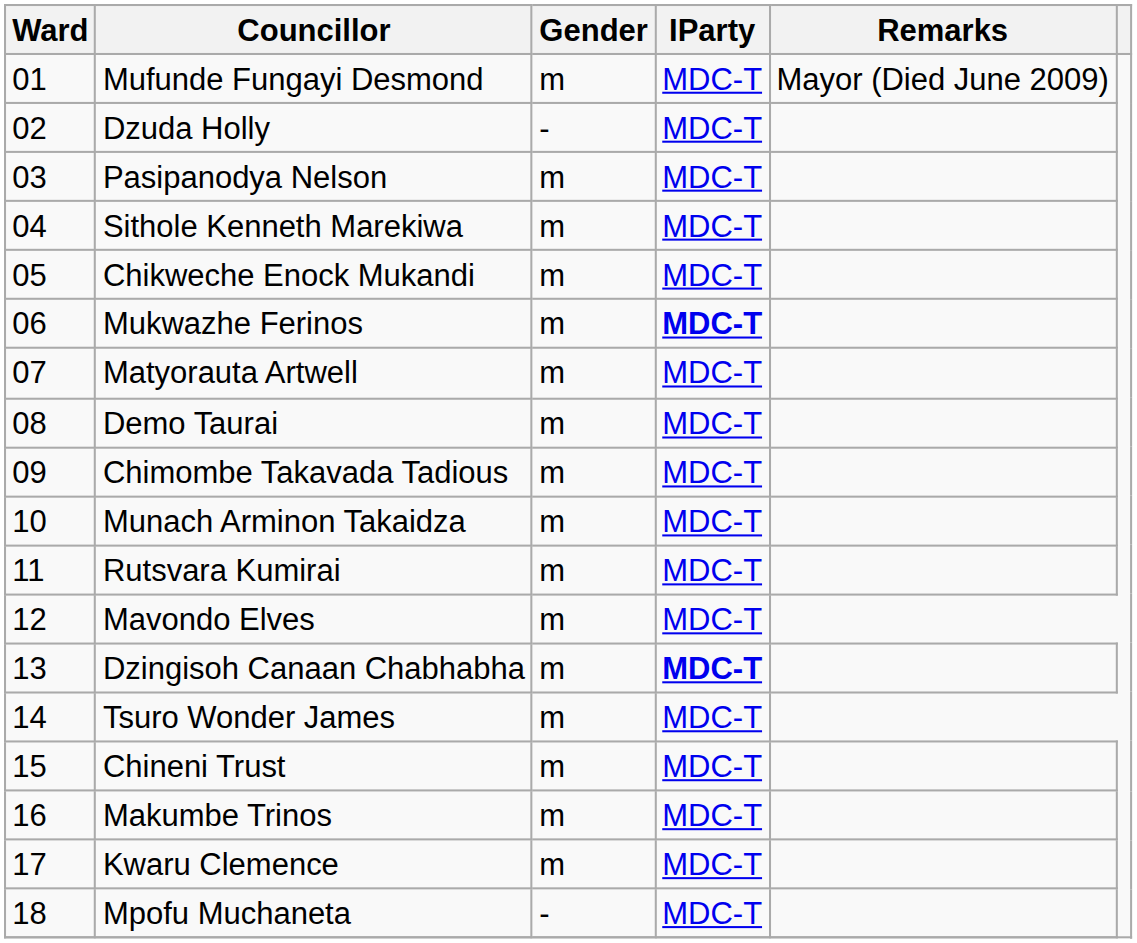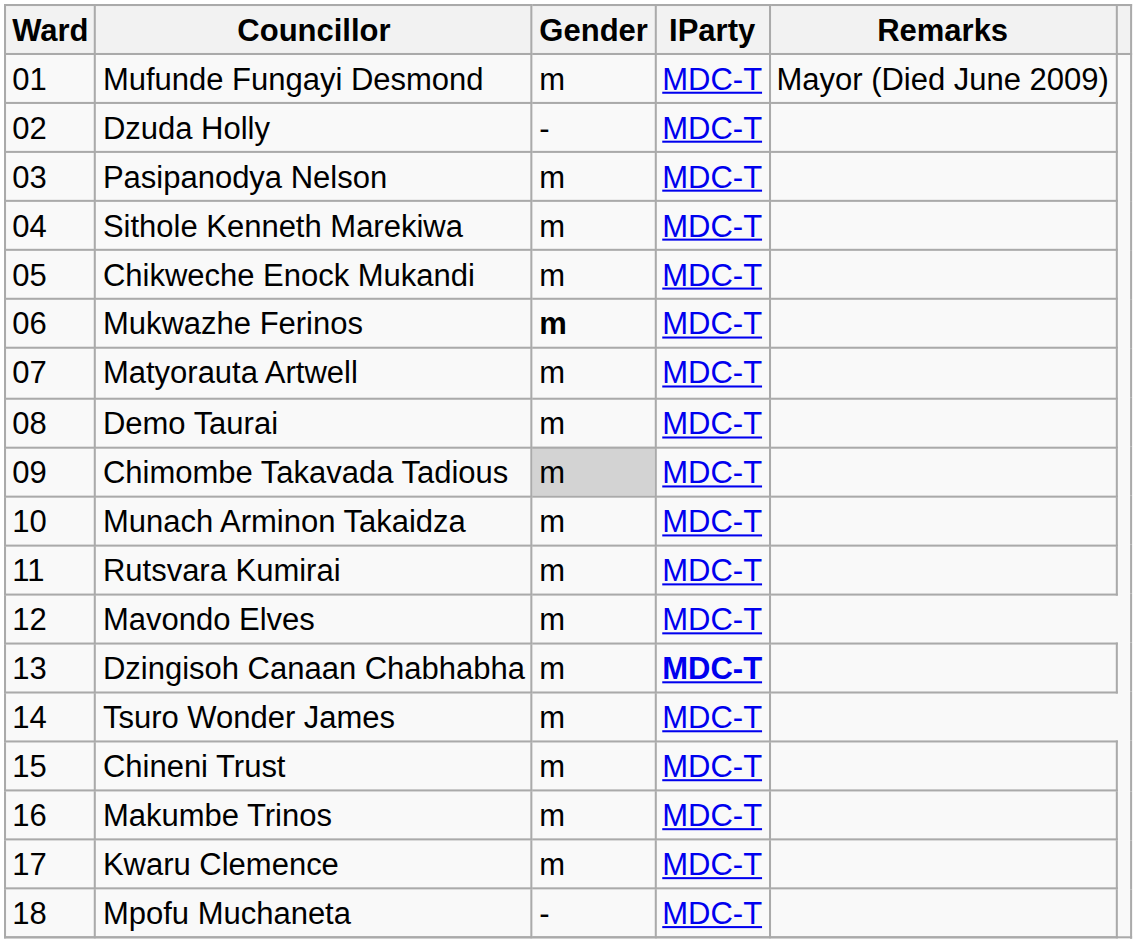(552, 324) normal -> (553, 324) bold
(712, 324) bold -> (712, 324) normal
(552, 472) no background -> (552, 472) lightgrey background
